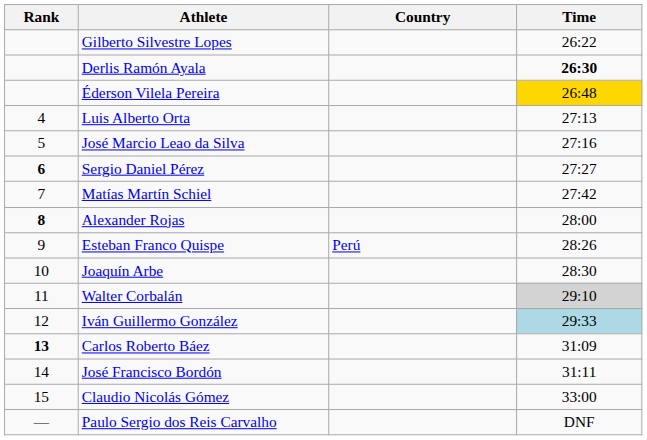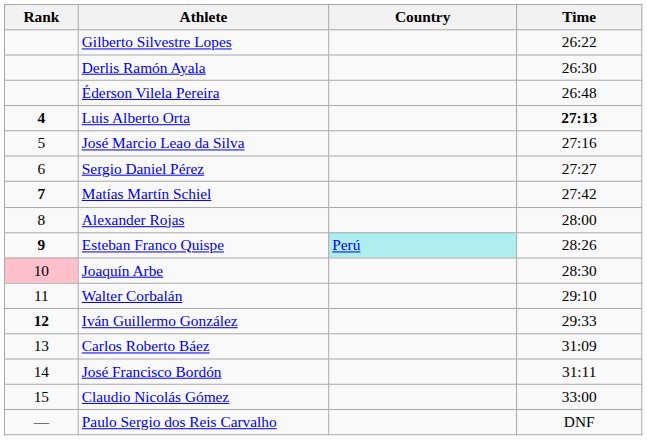(579, 67) bold -> (579, 67) normal
(579, 93) gold background -> (579, 93) no background
(41, 118) normal -> (41, 118) bold
(579, 118) normal -> (579, 118) bold
(41, 169) bold -> (41, 169) normal
(41, 194) normal -> (41, 194) bold
(41, 219) bold -> (41, 219) normal
(41, 245) normal -> (41, 245) bold
(346, 245) no background -> (346, 245) paleturquoise background
(41, 270) no background -> (41, 270) pink background
(579, 295) lightgrey background -> (579, 295) no background
(41, 321) normal -> (41, 321) bold
(579, 321) lightblue background -> (579, 321) no background
(41, 346) bold -> (41, 346) normal
